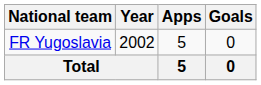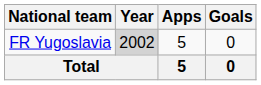(137, 42) no background -> (137, 42) lightgrey background
